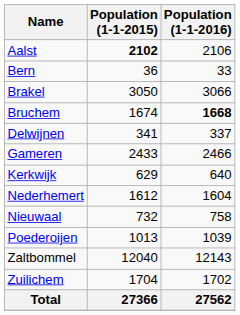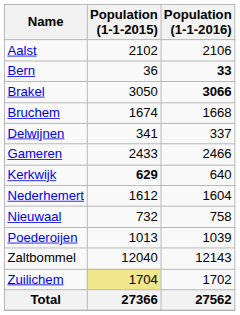(143, 50) bold -> (143, 50) normal
(224, 71) normal -> (224, 71) bold
(217, 92) normal -> (217, 92) bold
(217, 112) bold -> (217, 112) normal
(147, 175) normal -> (147, 175) bold
(143, 279) no background -> (143, 279) khaki background
